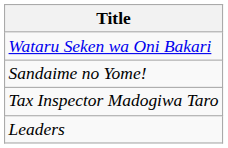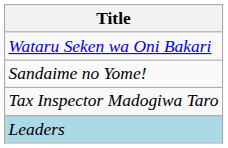(37, 128) no background -> (37, 128) lightblue background
